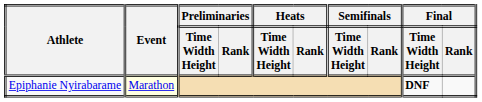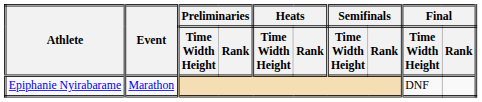(151, 86) lightyellow background -> (151, 86) no background
(417, 86) bold -> (417, 86) normal
